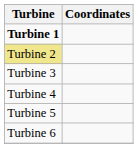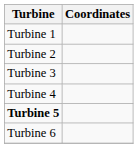(33, 34) bold -> (31, 34) normal
(31, 53) khaki background -> (31, 53) no background
(31, 113) normal -> (33, 113) bold
